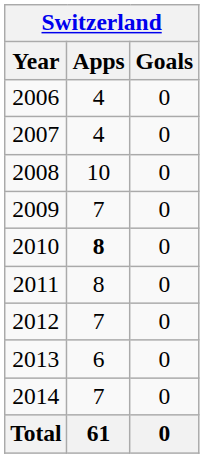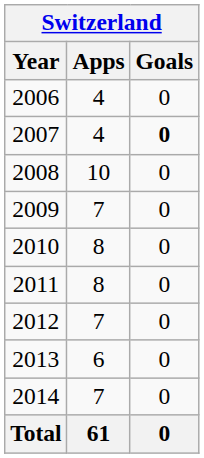(164, 135) normal -> (164, 135) bold
(99, 246) bold -> (99, 246) normal
